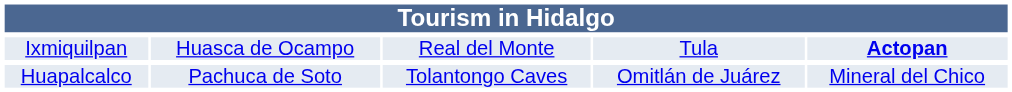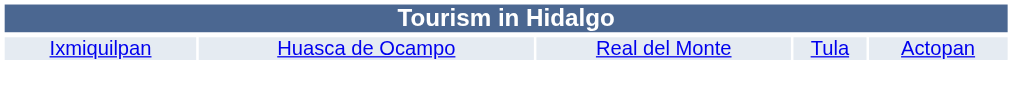(907, 48) bold -> (938, 48) normal
- row: (76, 76)
